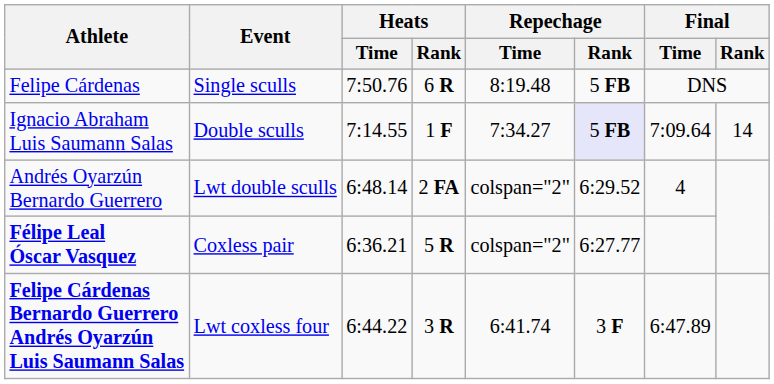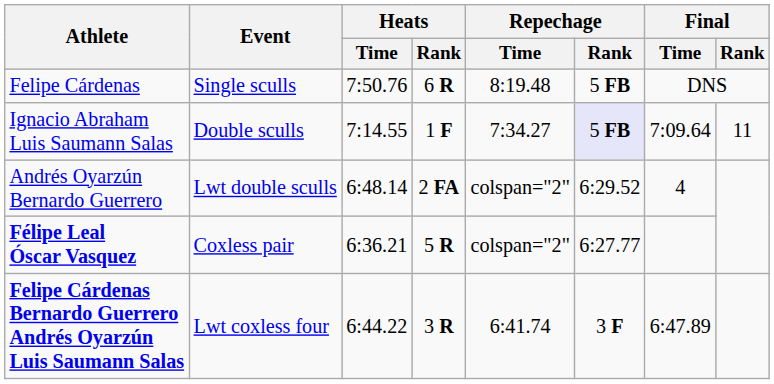(742, 131) 14 -> (742, 131) 11
